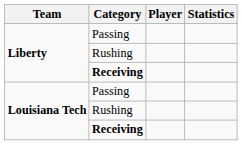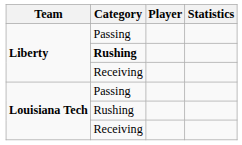(112, 52) normal -> (115, 52) bold
(117, 72) bold -> (118, 72) normal
(117, 130) bold -> (118, 130) normal
